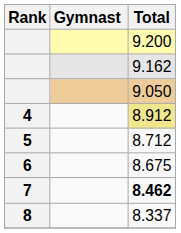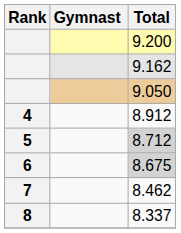(152, 116) khaki background -> (152, 116) no background
(152, 141) no background -> (152, 141) lightgrey background
(152, 166) no background -> (152, 166) lightgrey background
(152, 191) bold -> (152, 191) normal
